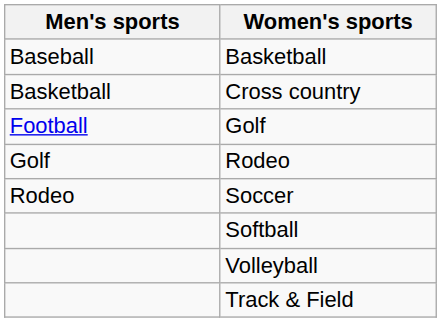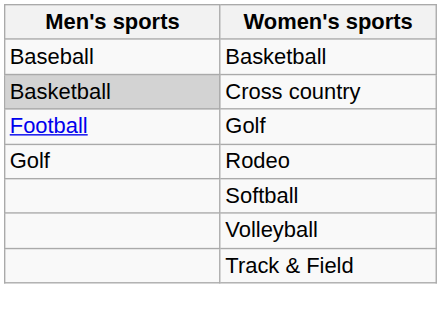(60, 91) no background -> (60, 91) lightgrey background
- row: (259, 195)
